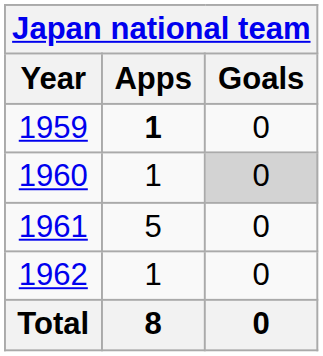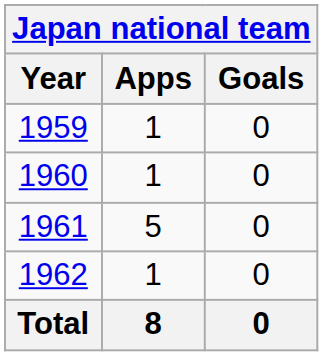(153, 127) bold -> (153, 127) normal
(261, 176) lightgrey background -> (261, 176) no background
